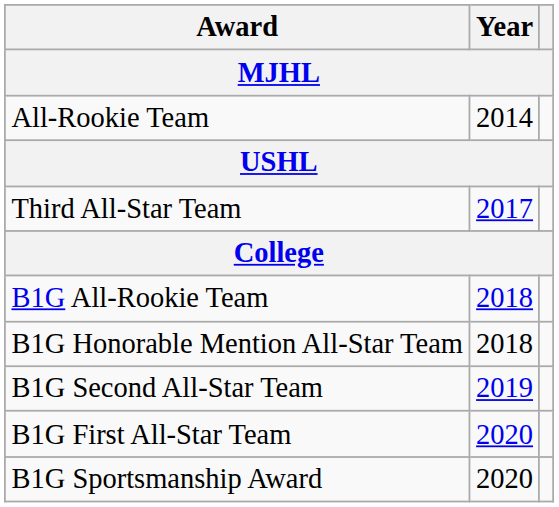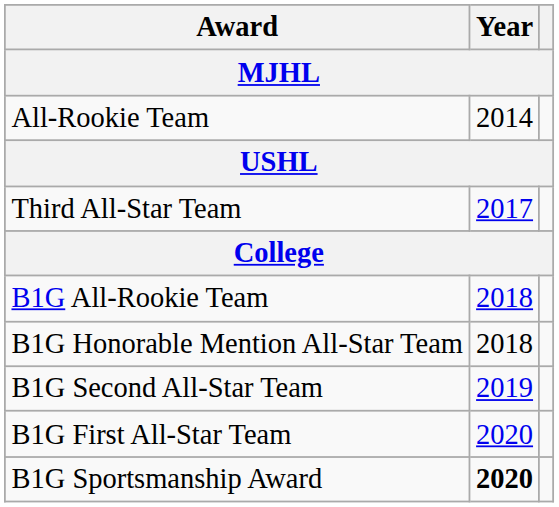(505, 478) normal -> (505, 478) bold
